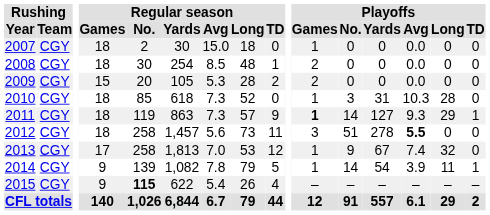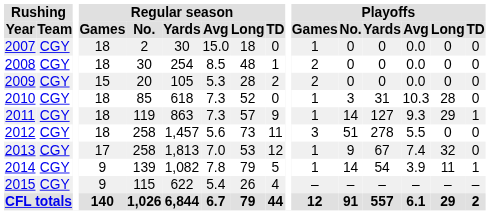(315, 115) bold -> (315, 115) normal
(416, 133) bold -> (416, 133) normal
(144, 184) bold -> (144, 184) normal
